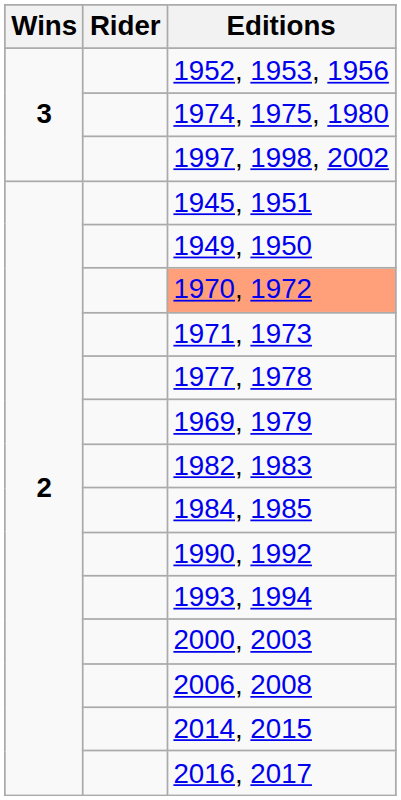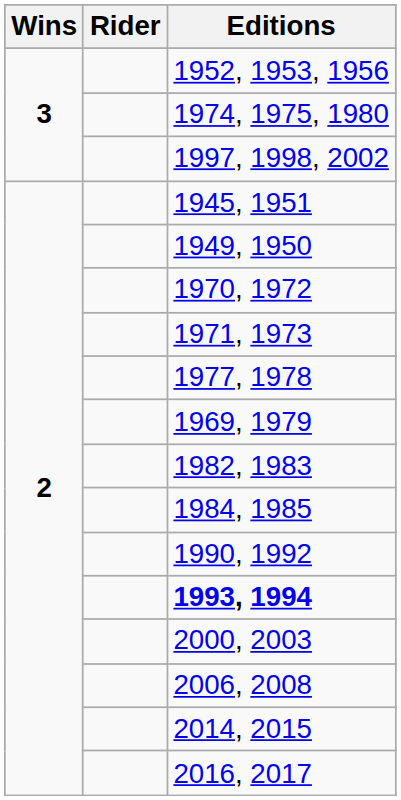(243, 289) lightsalmon background -> (243, 289) no background
(243, 597) normal -> (243, 597) bold
